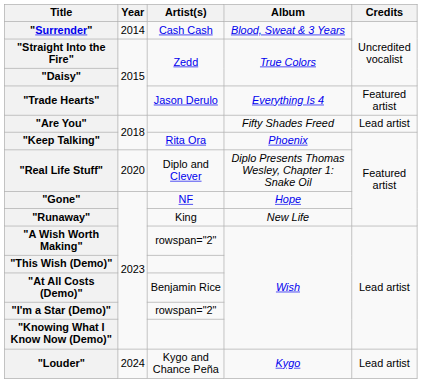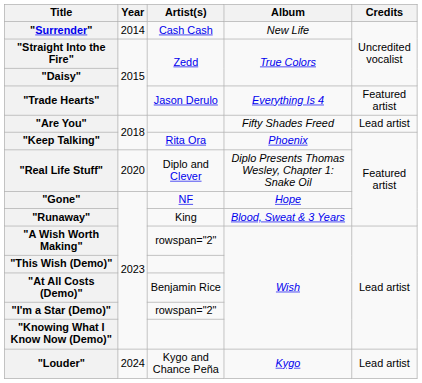(288, 30) Blood, Sweat & 3 Years -> (288, 30) New Life
(288, 217) New Life -> (288, 217) Blood, Sweat & 3 Years
